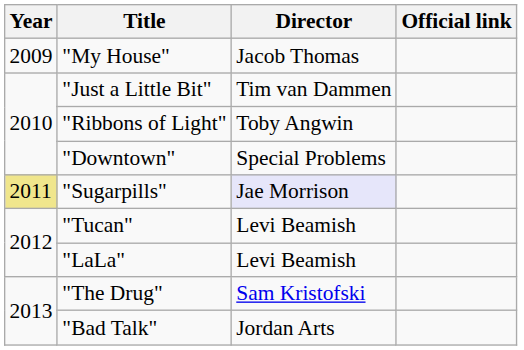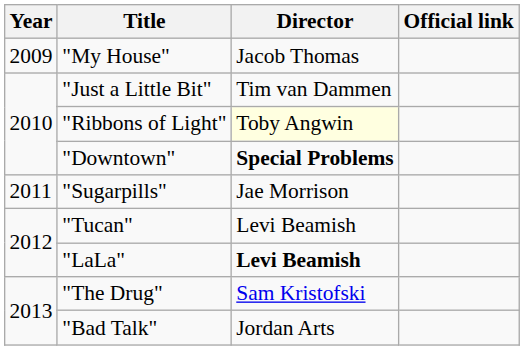(295, 123) no background -> (295, 123) lightyellow background
(311, 157) normal -> (315, 157) bold
(31, 191) khaki background -> (31, 191) no background
(293, 191) lavender background -> (293, 191) no background
(296, 259) normal -> (299, 259) bold
